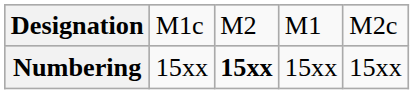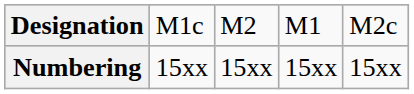(246, 66) bold -> (246, 66) normal
